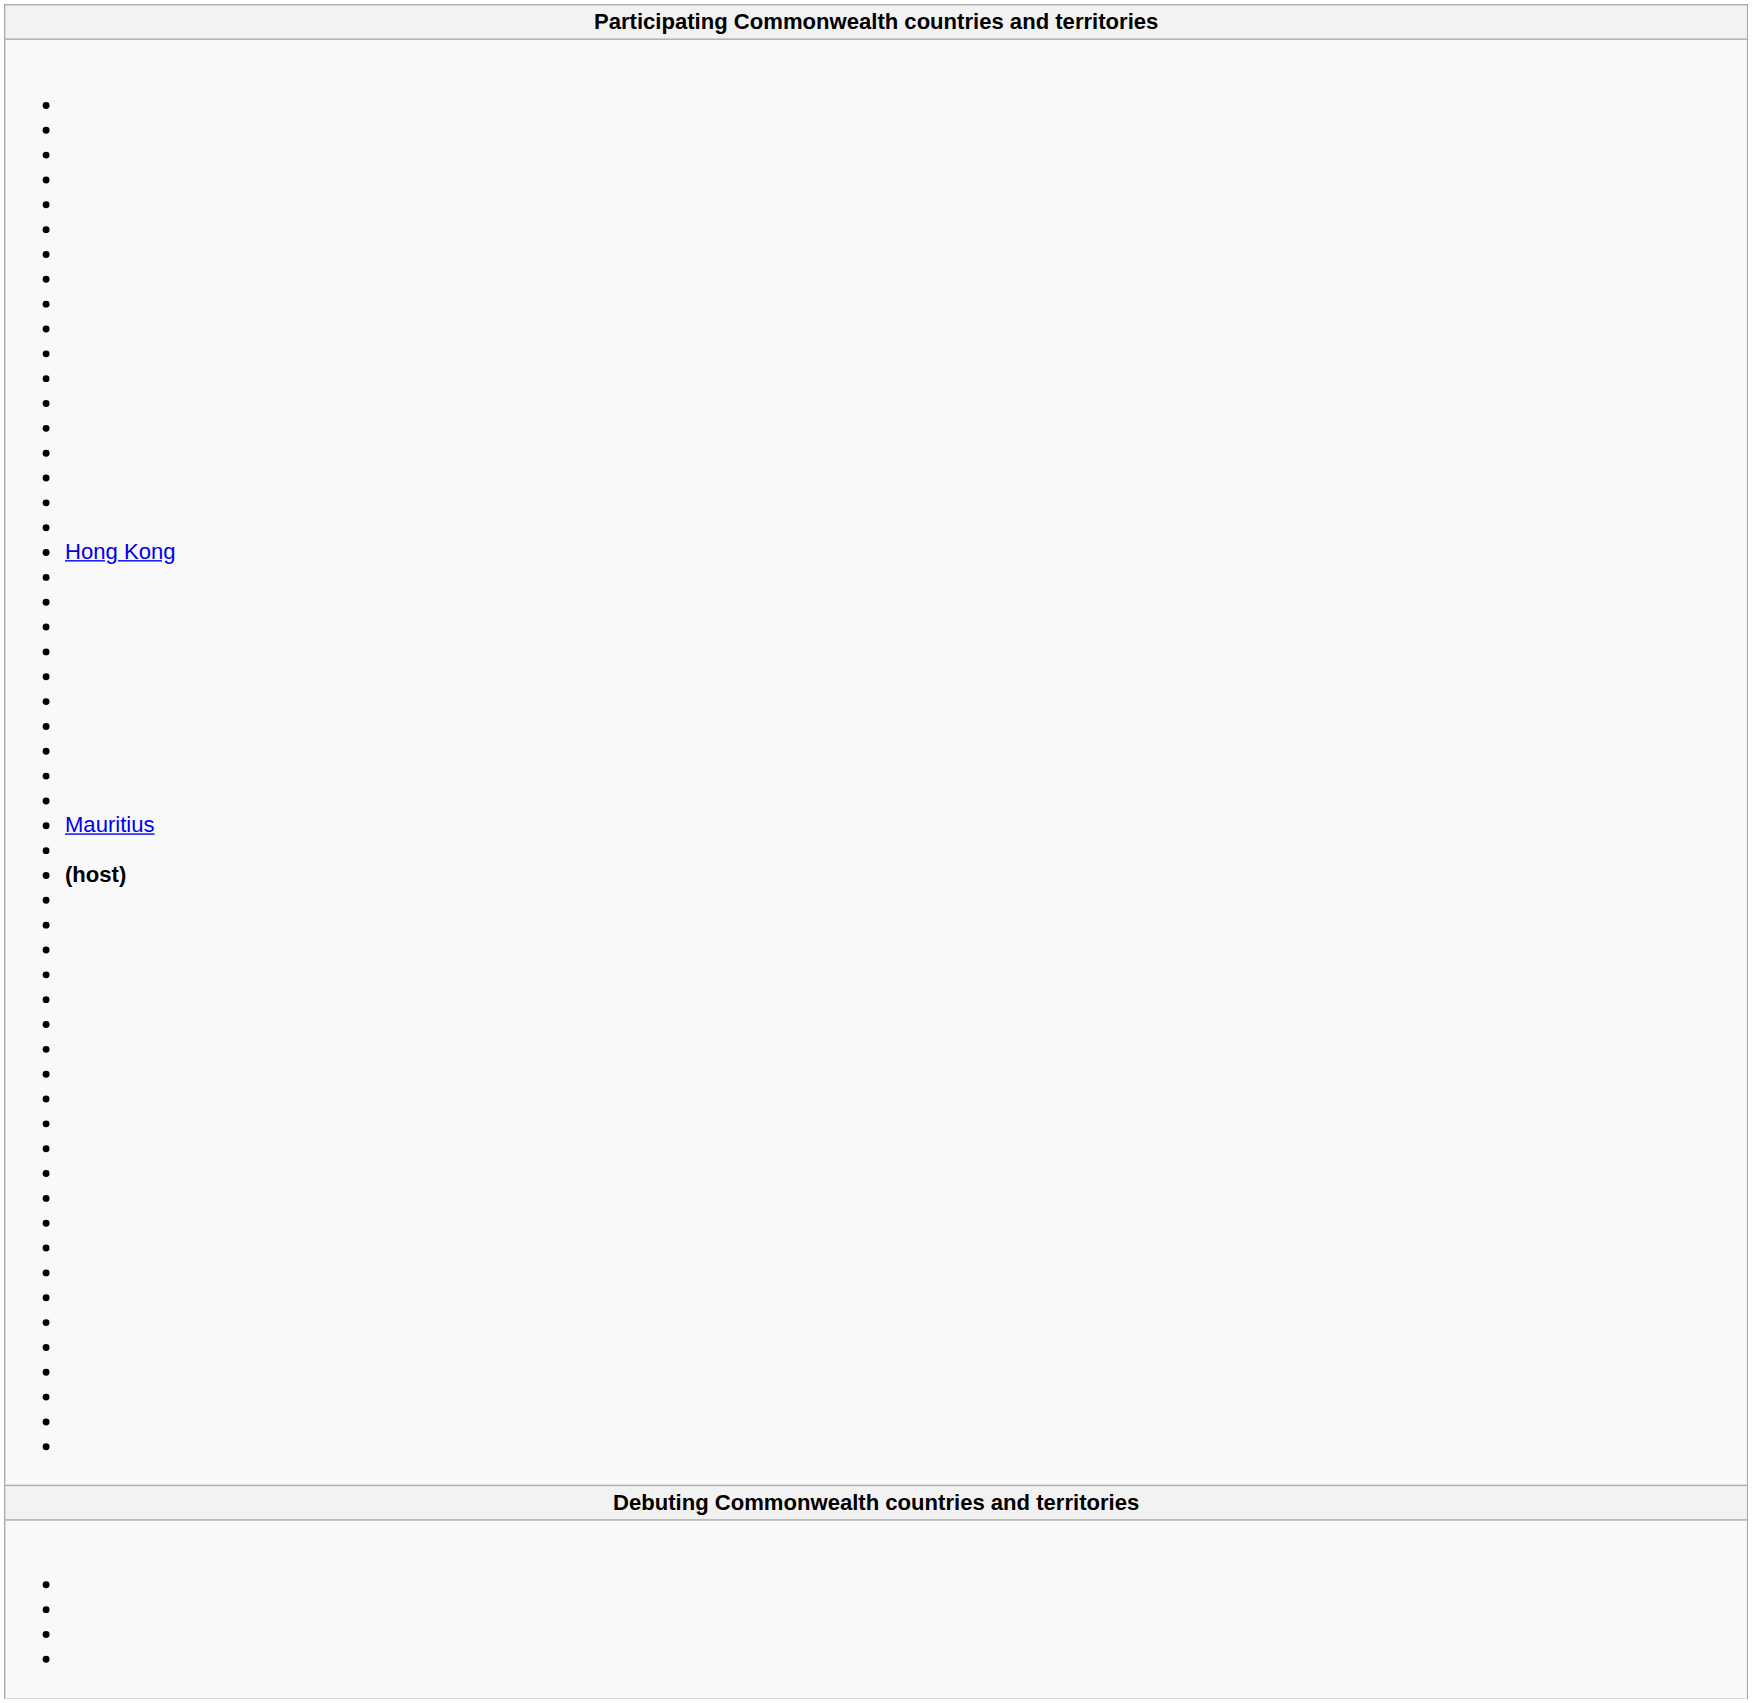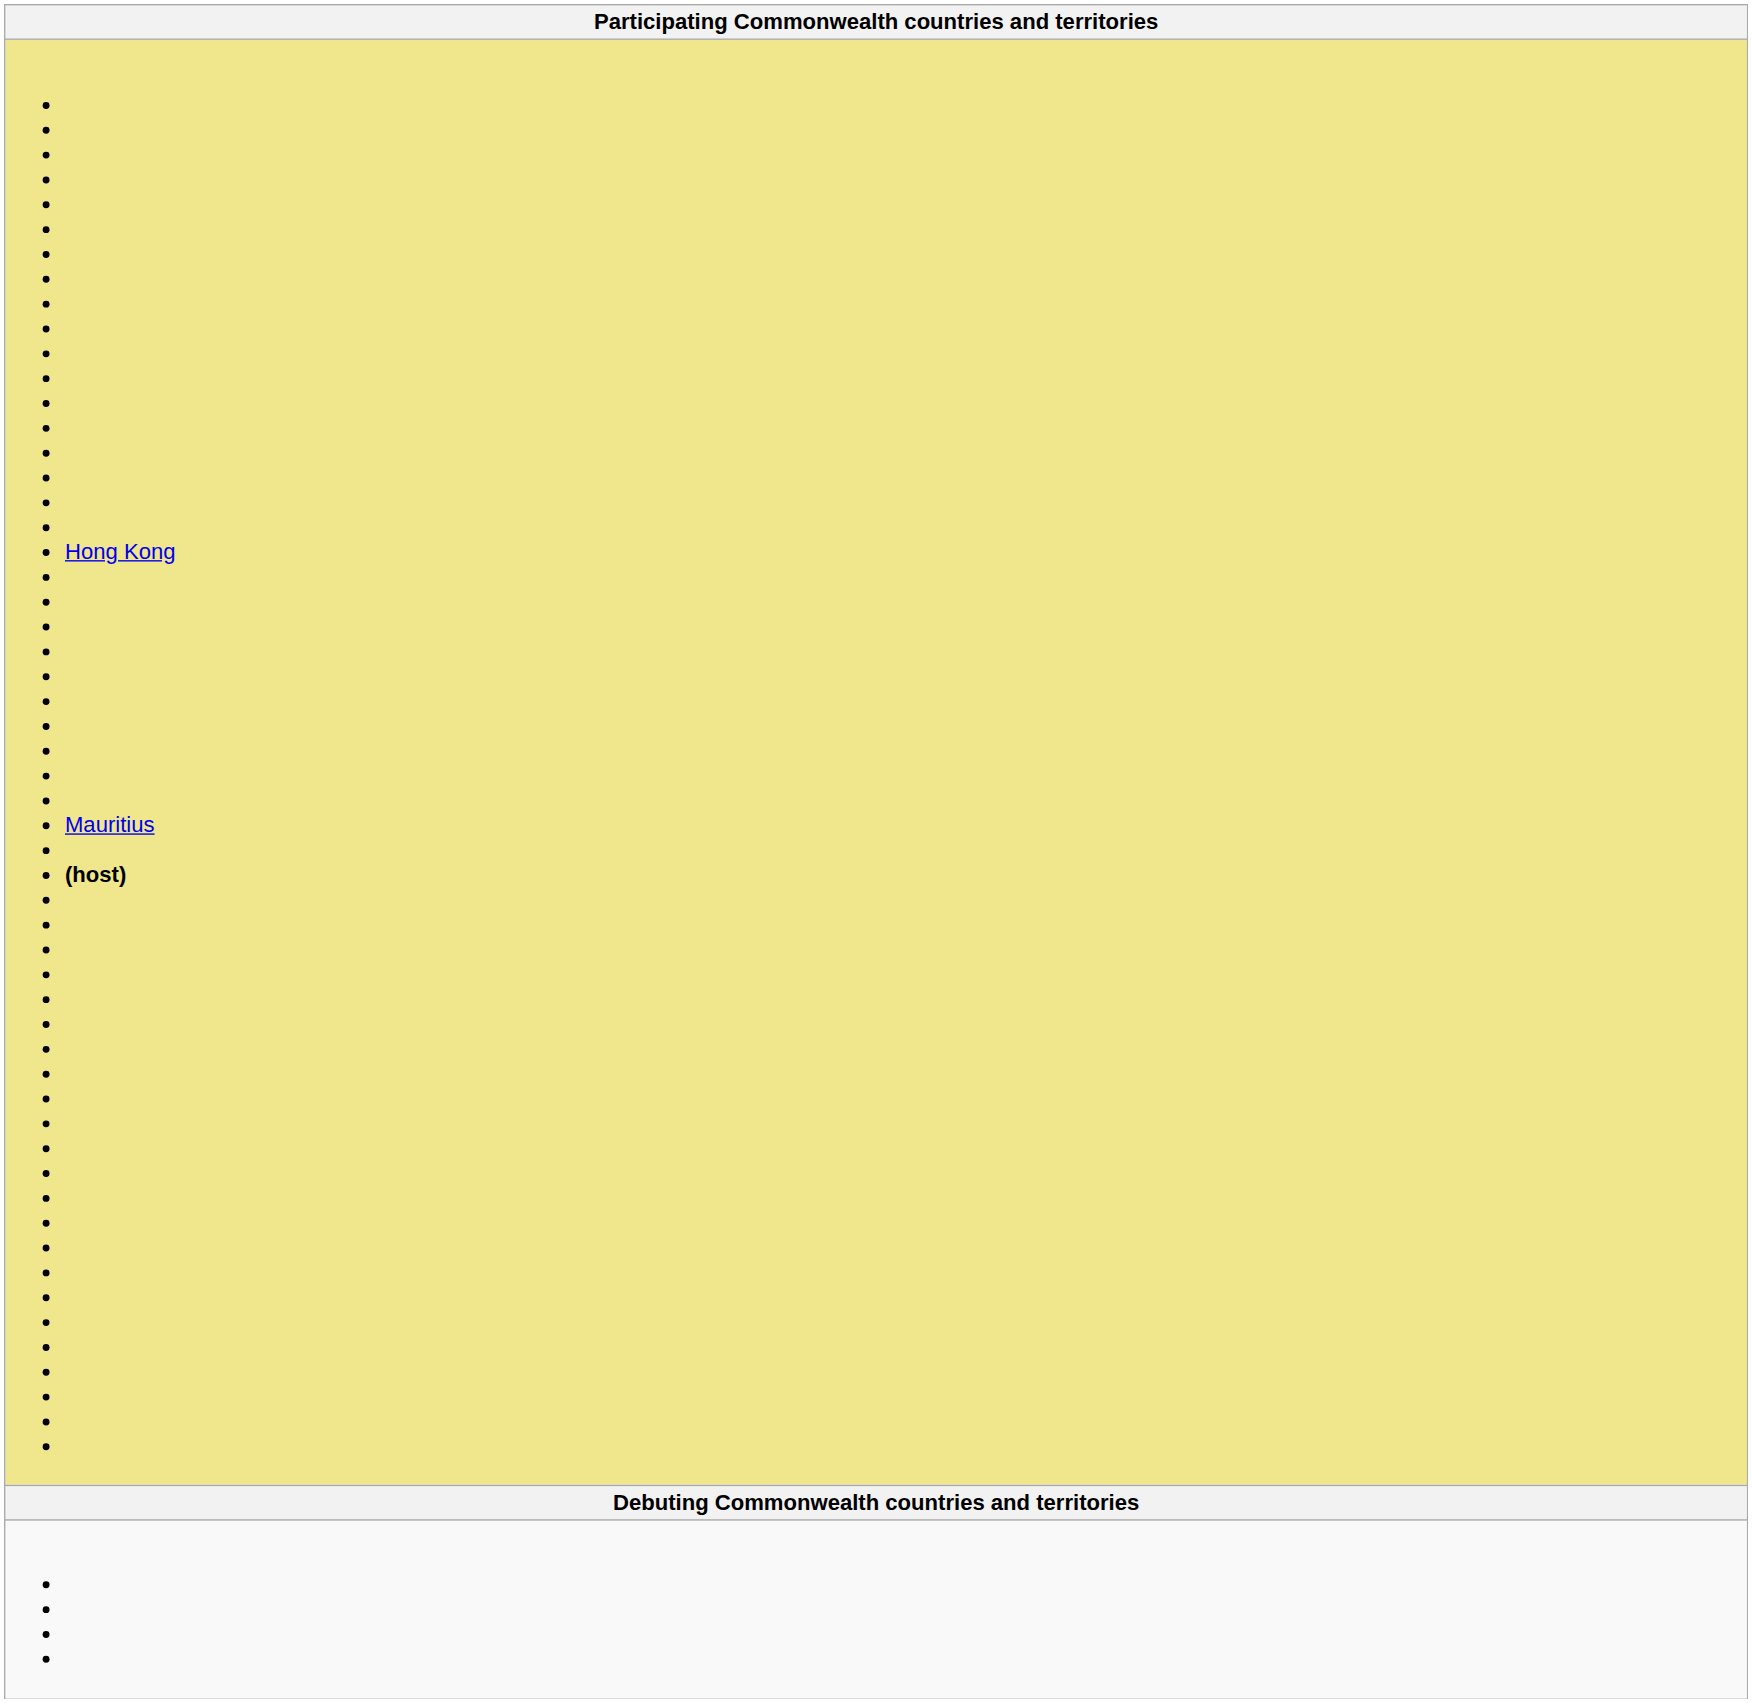(876, 775) no background -> (876, 775) khaki background
